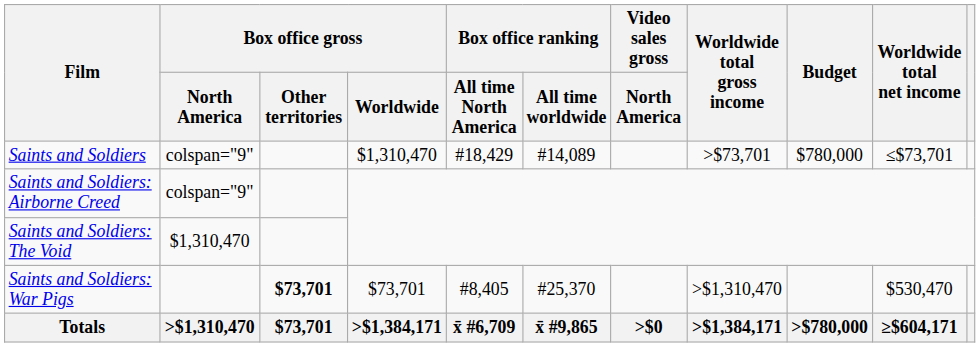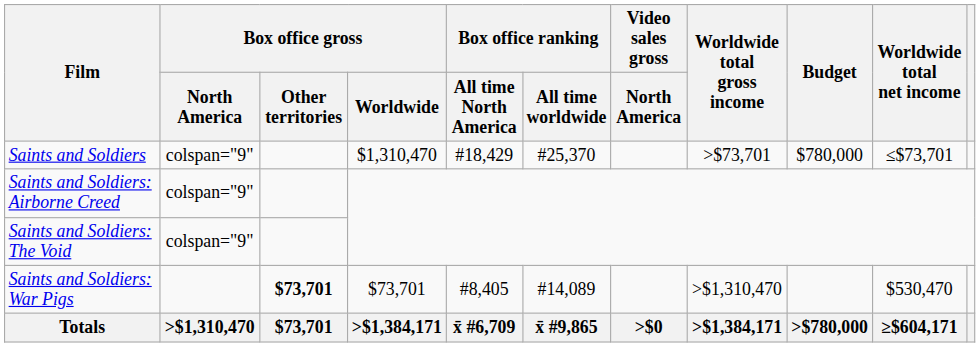(566, 154) #14,089 -> (566, 154) #25,370
(210, 241) $1,310,470 -> (210, 241) colspan="9"
(566, 289) #25,370 -> (566, 289) #14,089
